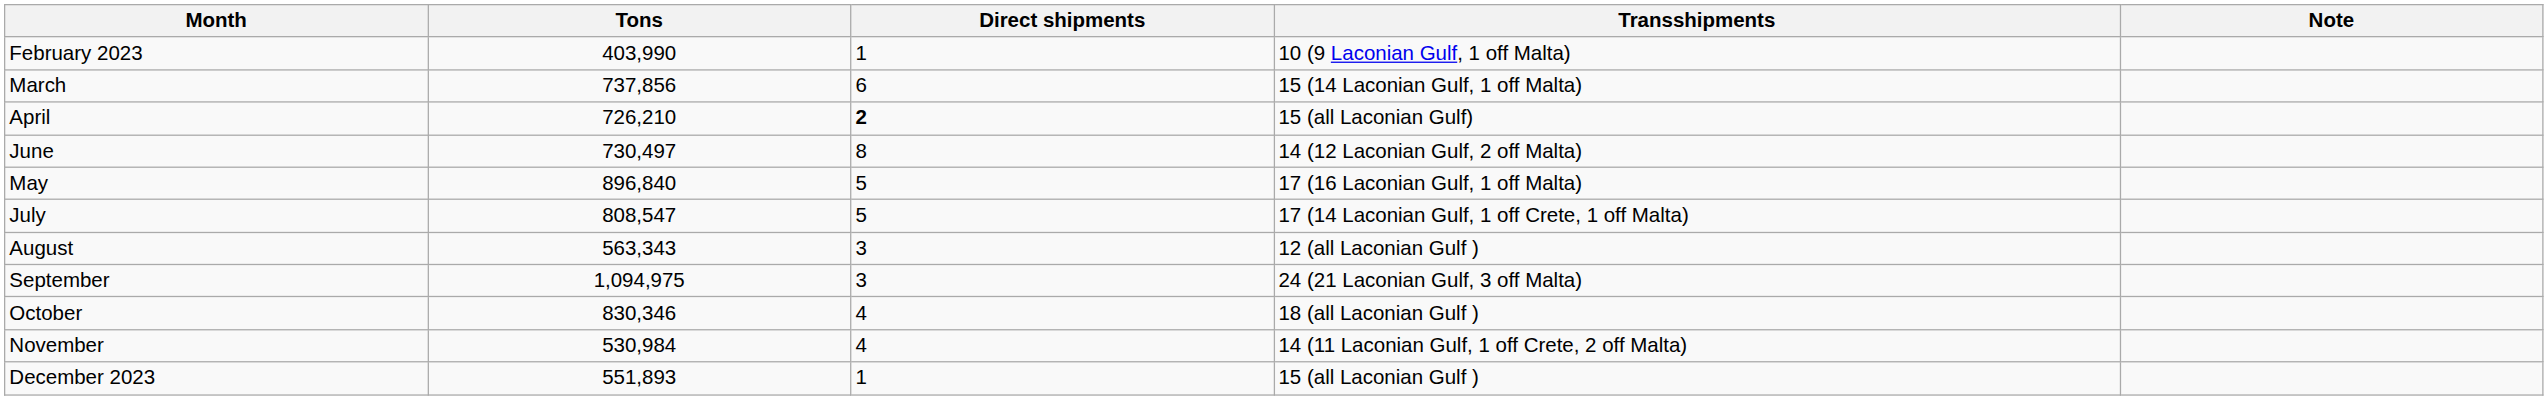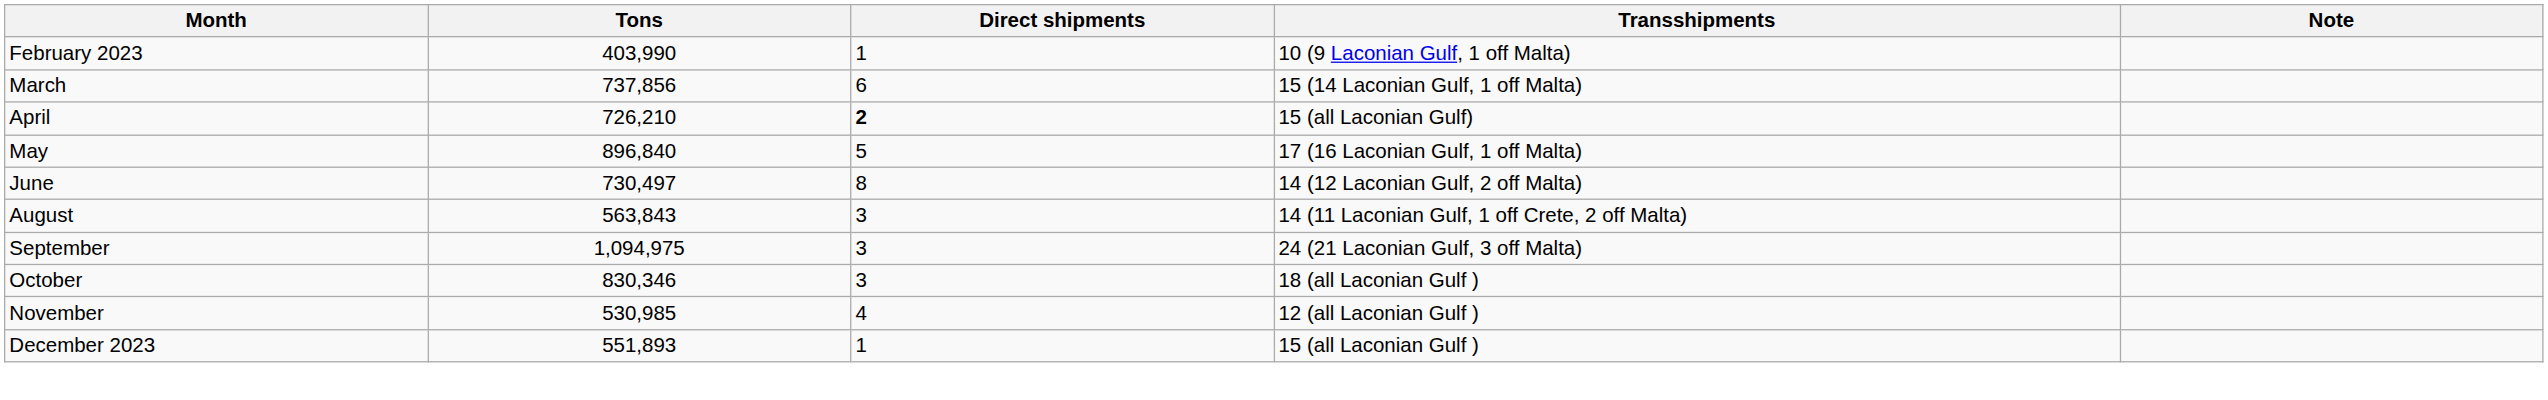rows swapped: (29, 183) <-> (32, 150)
- row: (28, 215)
(639, 248) 563,343 -> (639, 215) 563,843
(1379, 248) 12 (all Laconian Gulf ) -> (1483, 215) 14 (11 Laconian Gulf, 1 off Crete, 2 off Malta)
(861, 313) 4 -> (861, 280) 3
(639, 345) 530,984 -> (639, 313) 530,985
(1483, 345) 14 (11 Laconian Gulf, 1 off Crete, 2 off Malta) -> (1379, 313) 12 (all Laconian Gulf )
